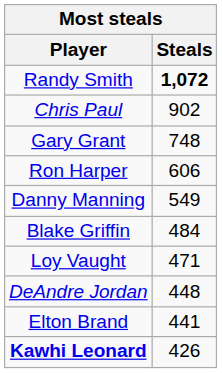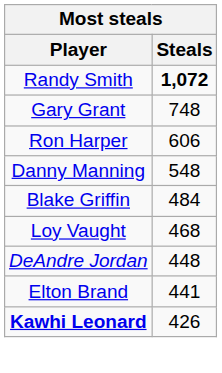- row: (78, 110)
(184, 200) 549 -> (184, 170) 548
(184, 261) 471 -> (184, 230) 468
